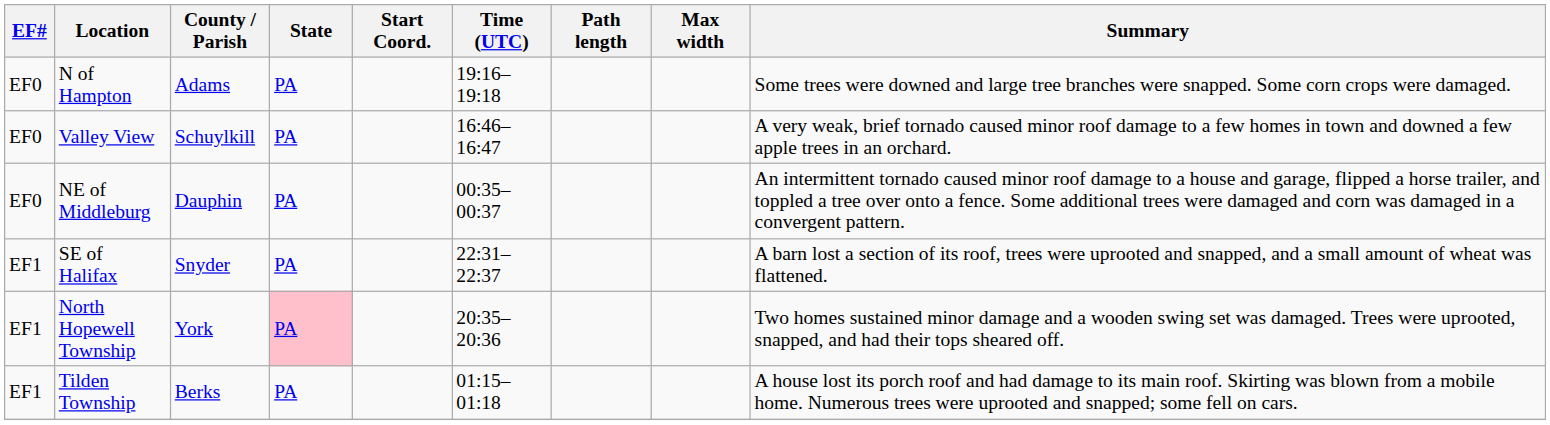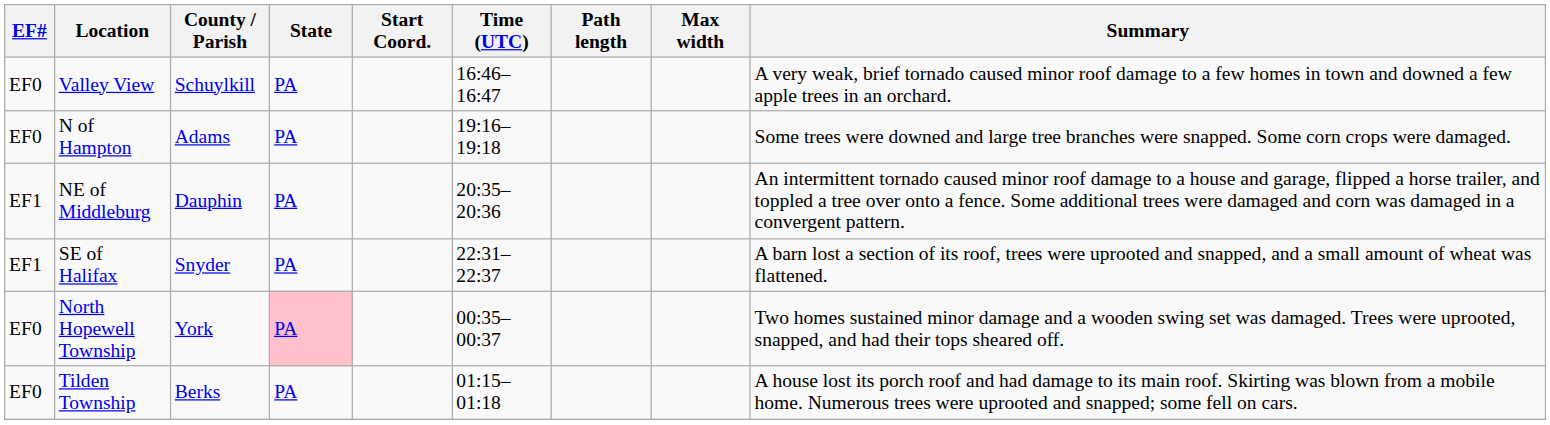rows swapped: (107, 136) <-> (95, 83)
(25, 200) EF0 -> (25, 200) EF1
(483, 200) 00:35–00:37 -> (483, 200) 20:35–20:36
(25, 328) EF1 -> (25, 328) EF0
(483, 328) 20:35–20:36 -> (483, 328) 00:35–00:37
(25, 392) EF1 -> (25, 392) EF0
